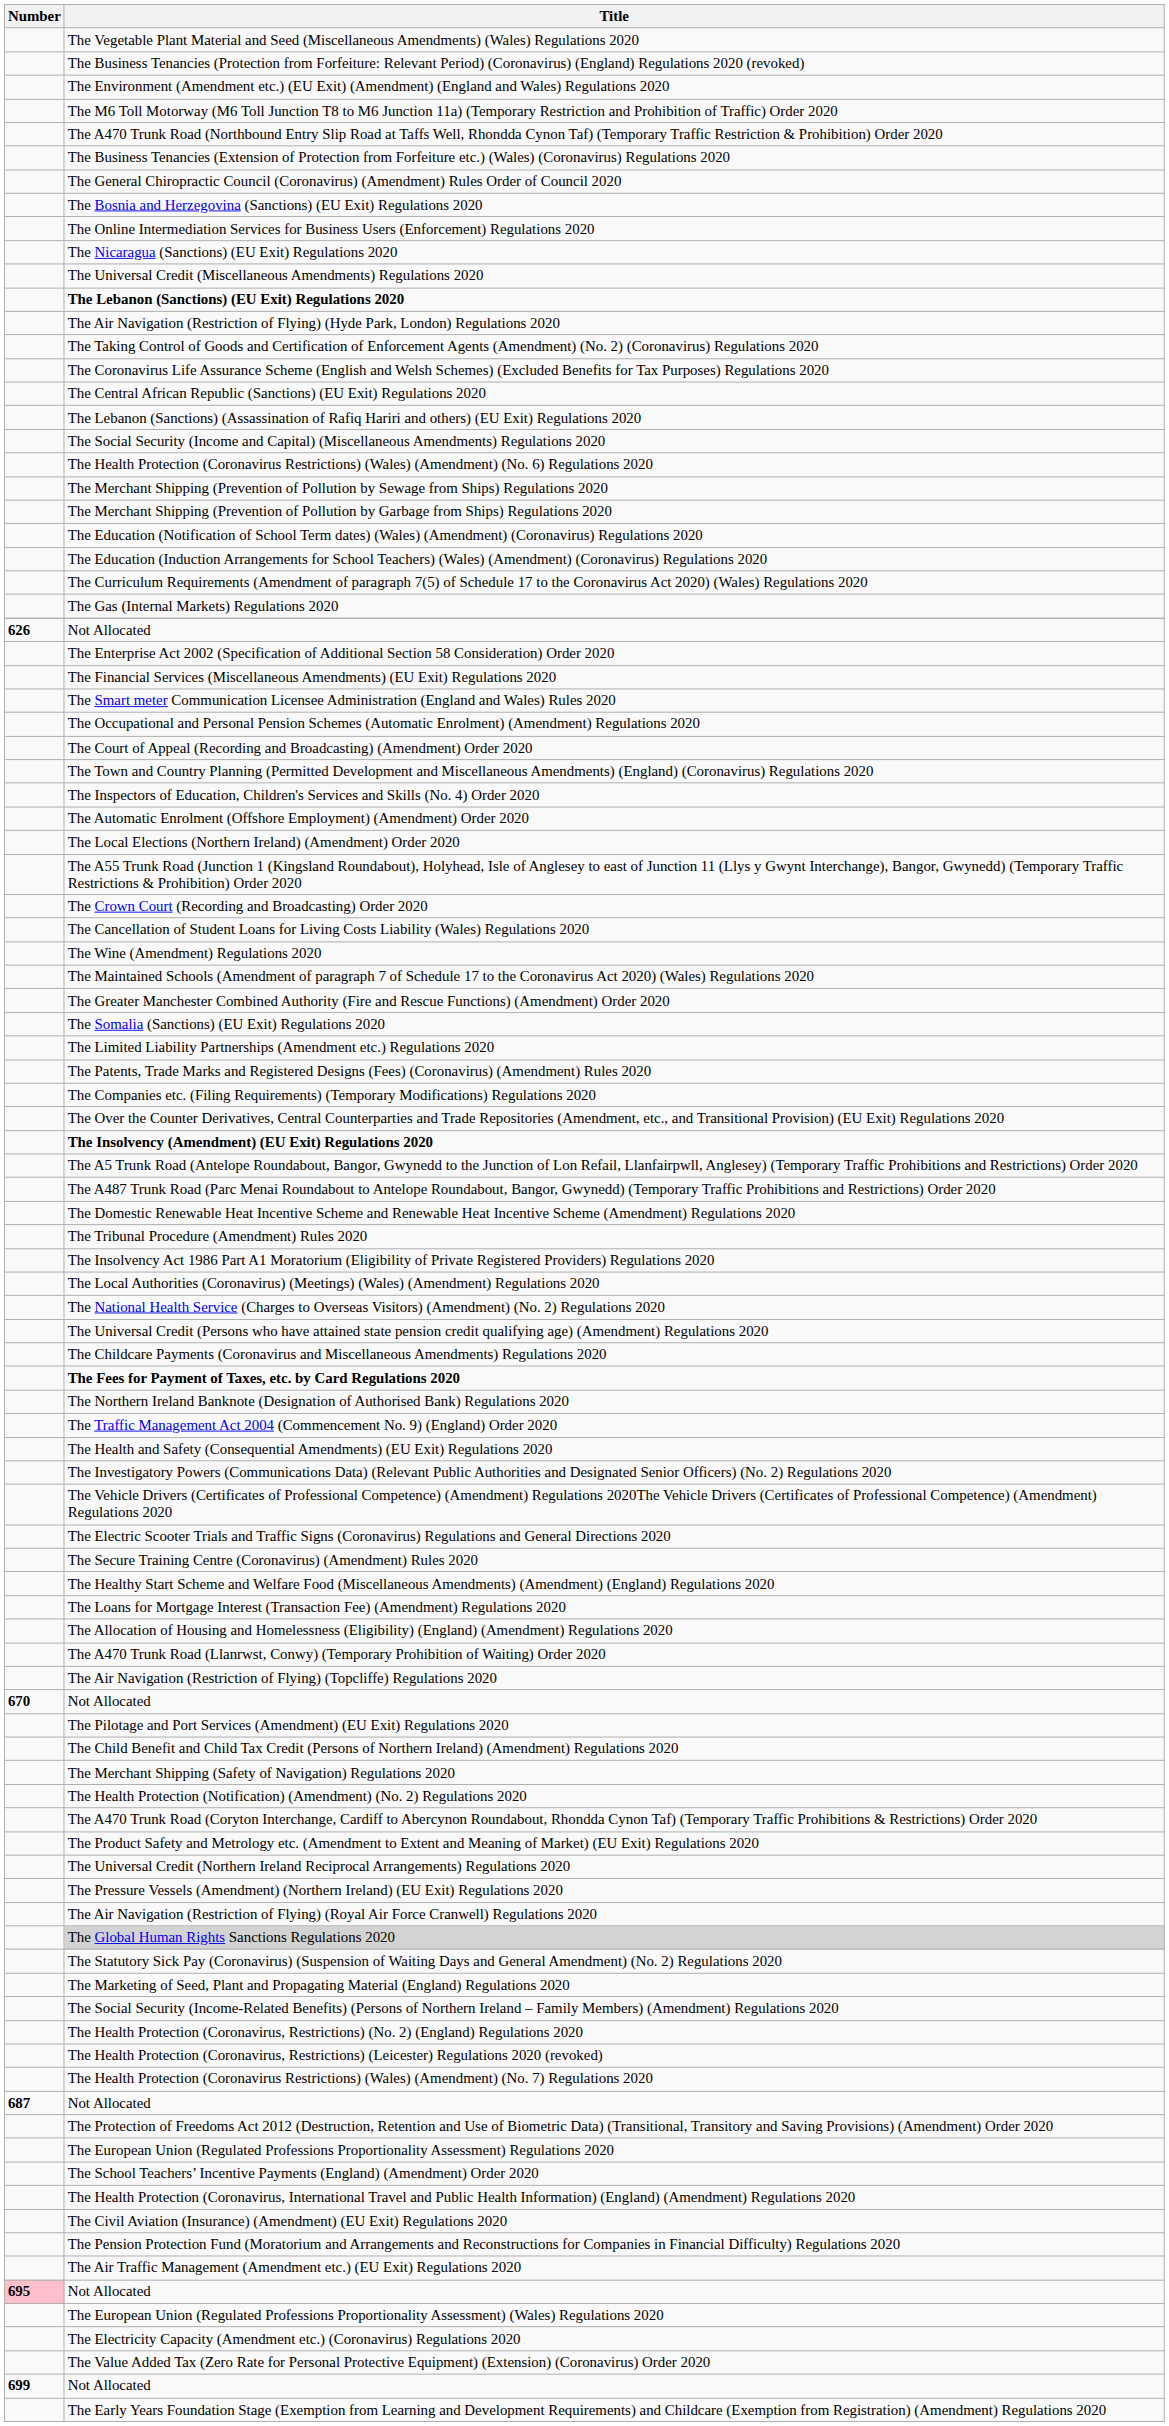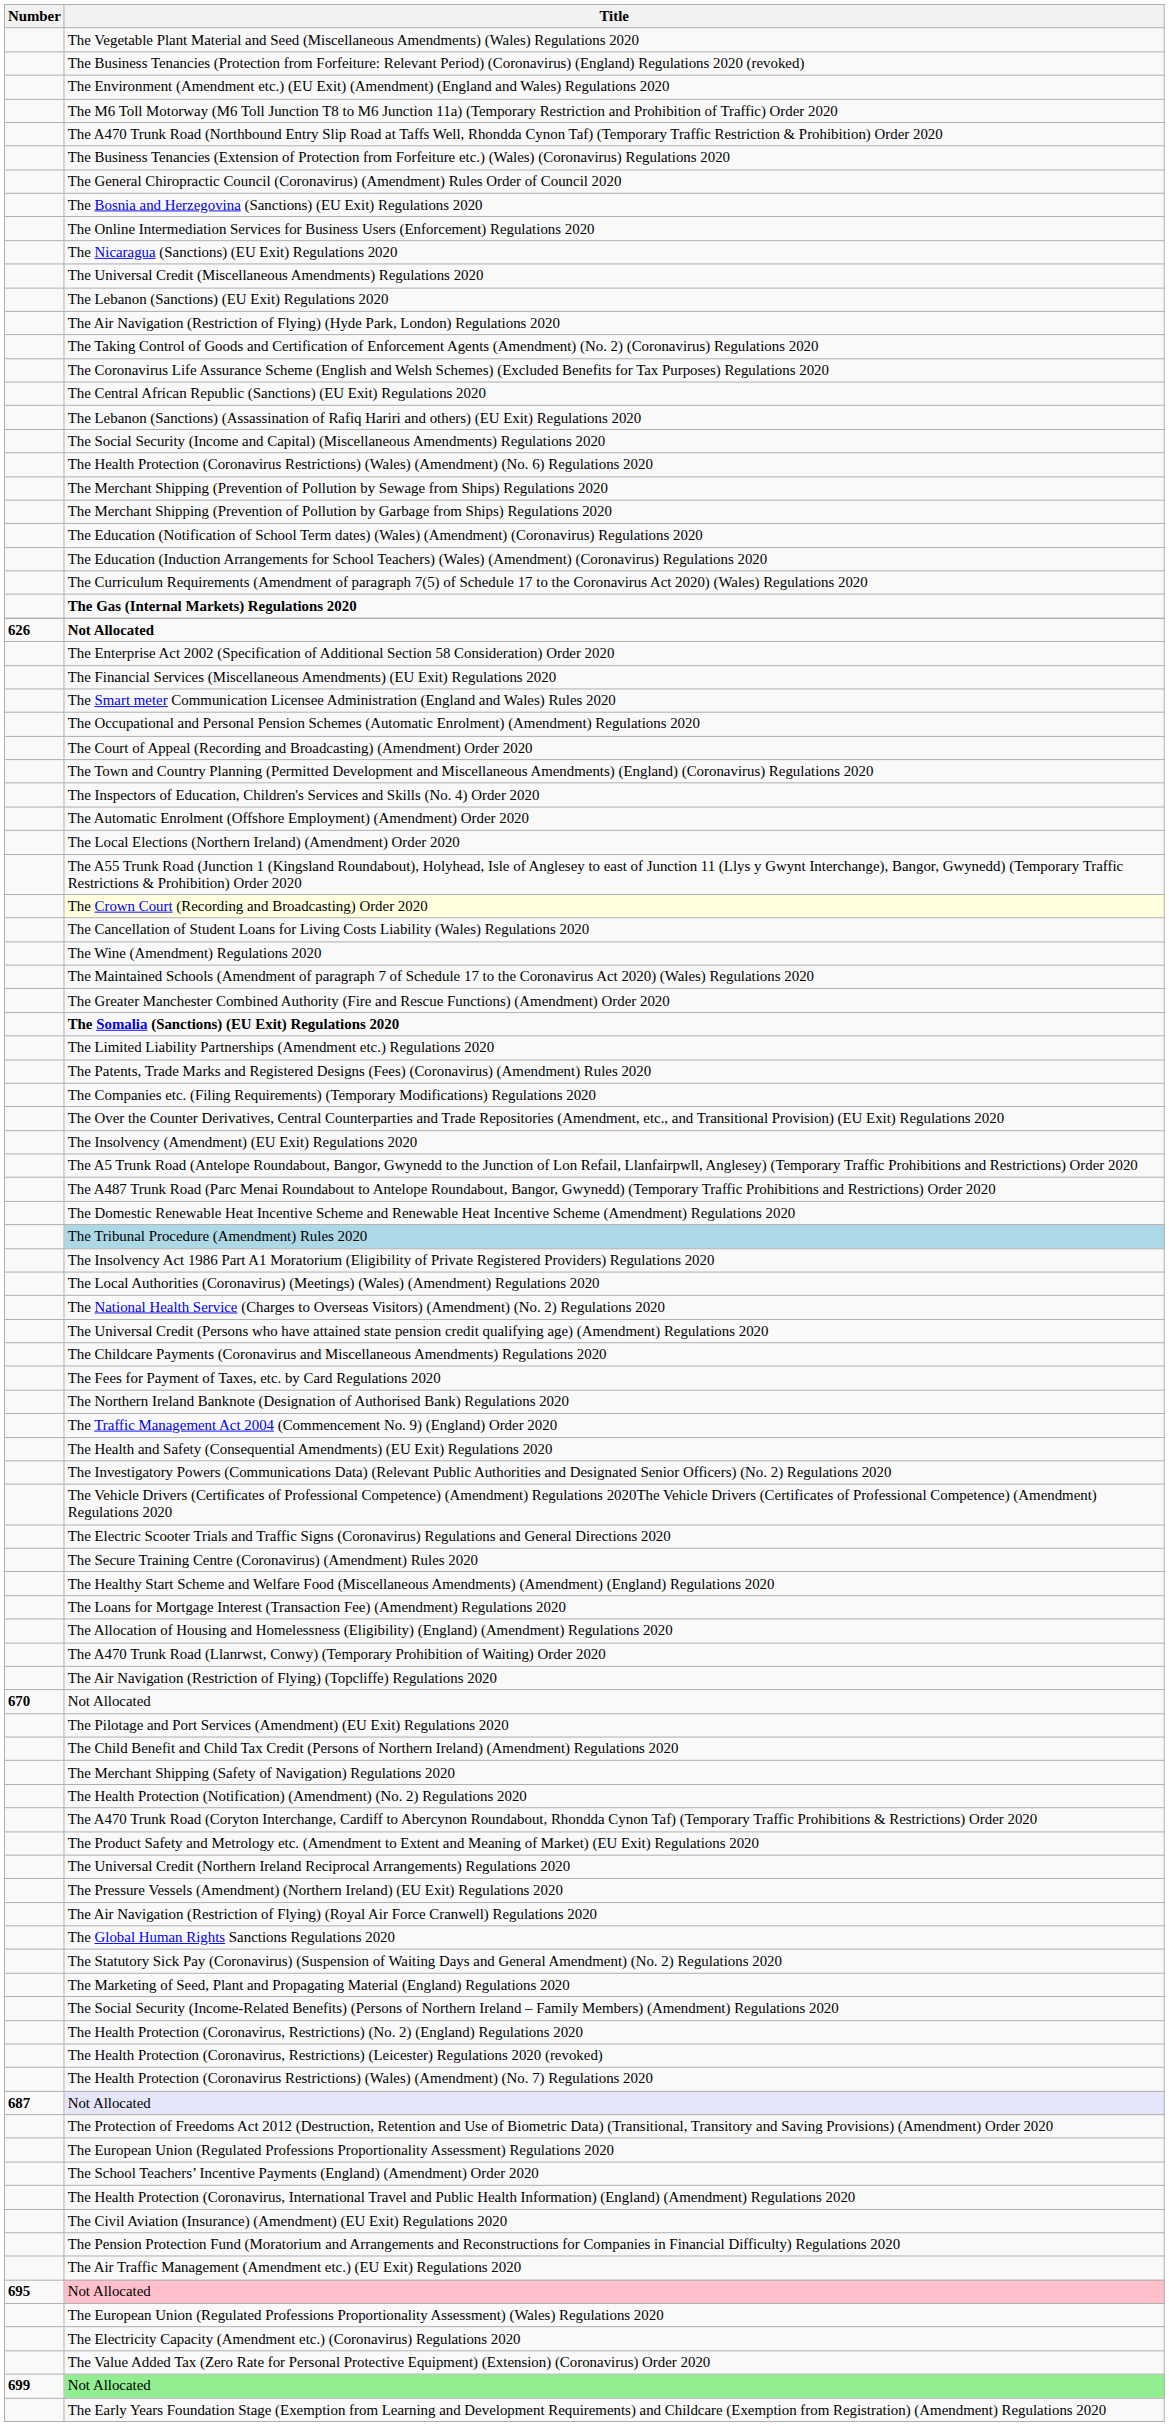(236, 299) bold -> (228, 299) normal
(203, 606) normal -> (212, 606) bold
(109, 629) normal -> (111, 629) bold
(248, 906) no background -> (248, 906) lightyellow background
(226, 1024) normal -> (233, 1024) bold
(250, 1142) bold -> (242, 1142) normal
(217, 1236) no background -> (217, 1236) lightblue background
(264, 1378) bold -> (254, 1378) normal
(231, 1937) lightgrey background -> (231, 1937) no background
(109, 2102) no background -> (109, 2102) lavender background
(19, 2291) pink background -> (19, 2291) no background
(109, 2291) no background -> (109, 2291) pink background
(109, 2386) no background -> (109, 2386) lightgreen background
